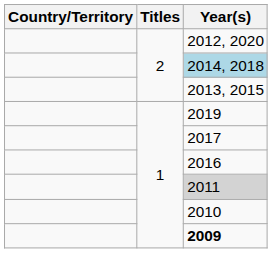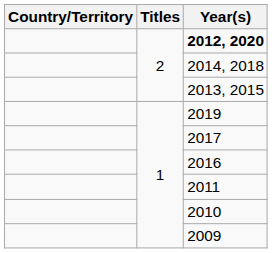(226, 41) normal -> (226, 41) bold
(226, 65) lightblue background -> (226, 65) no background
(204, 187) lightgrey background -> (204, 187) no background
(204, 236) bold -> (204, 236) normal
